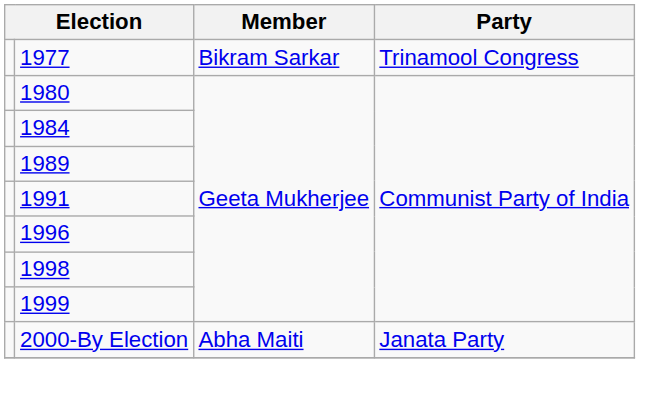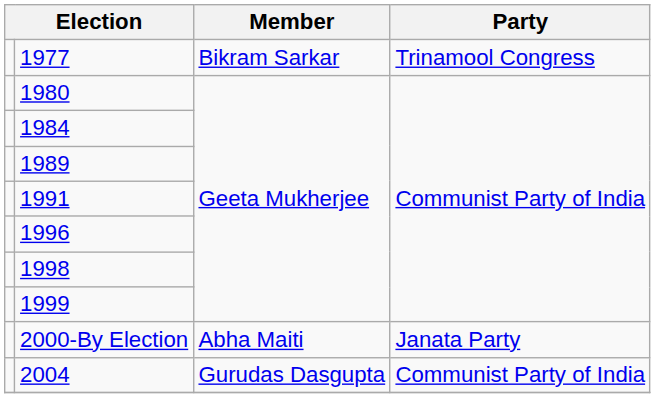+ row: (45, 374)
